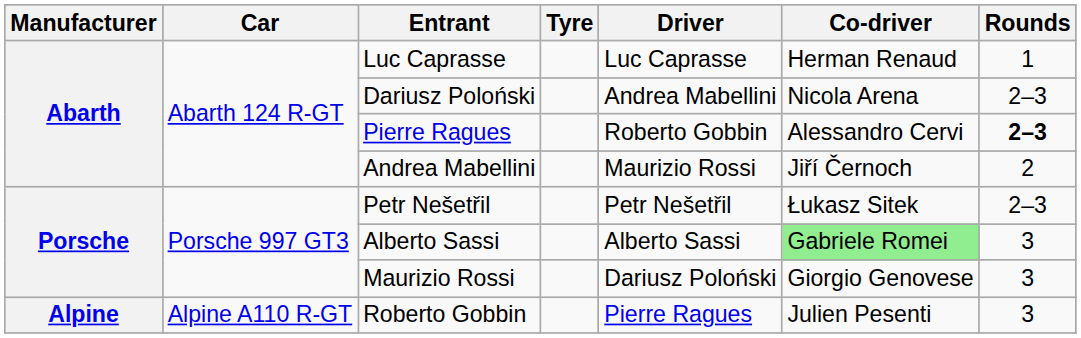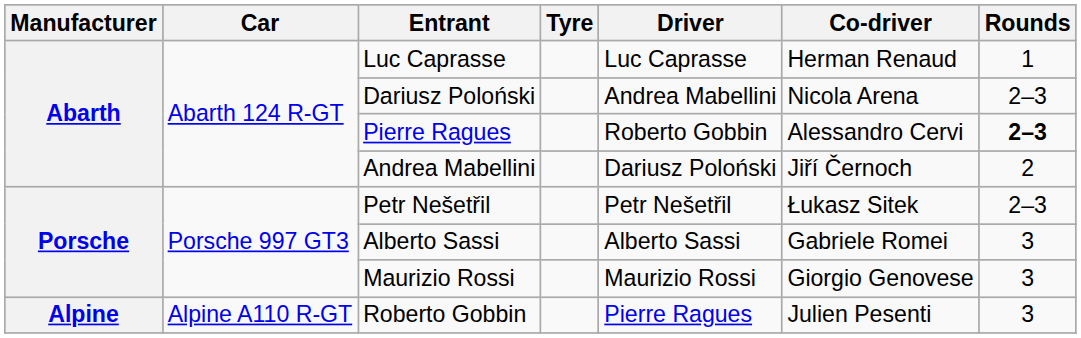(680, 168) Maurizio Rossi -> (690, 168) Dariusz Poloński
(868, 241) lightgreen background -> (868, 241) no background
(690, 278) Dariusz Poloński -> (680, 278) Maurizio Rossi
